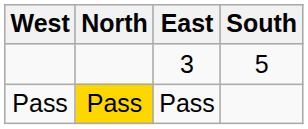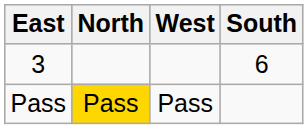columns swapped: (40, 24) <-> (187, 24)
(262, 63) 5 -> (262, 63) 6
